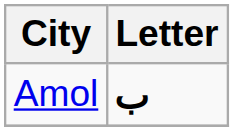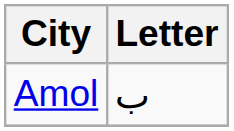(133, 95) bold -> (133, 95) normal
